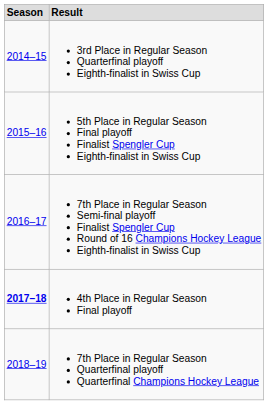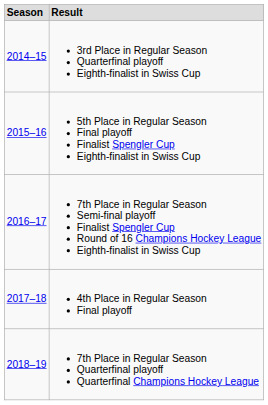(27, 299) bold -> (27, 299) normal
